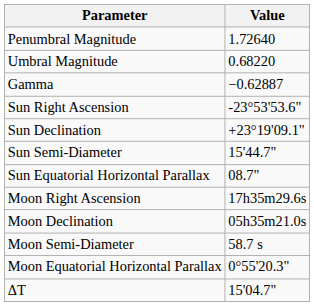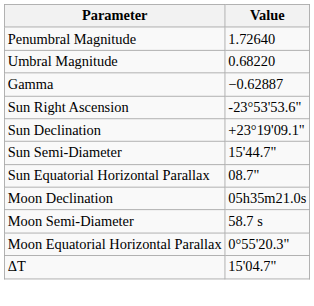- row: (74, 198)
